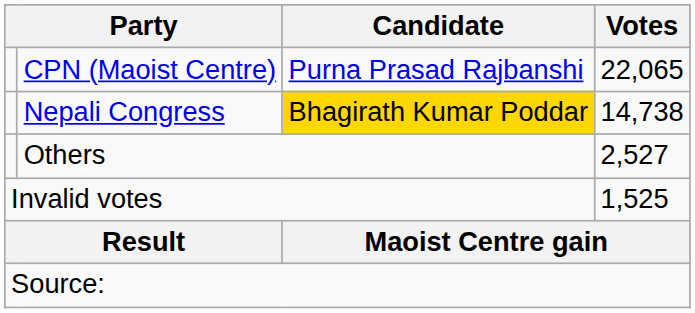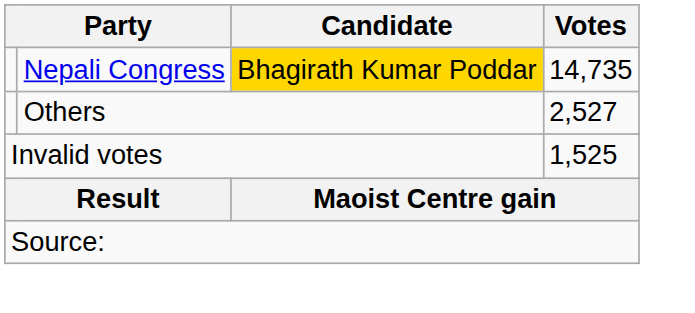- row: (150, 69)
(642, 112) 14,738 -> (591, 69) 14,735
